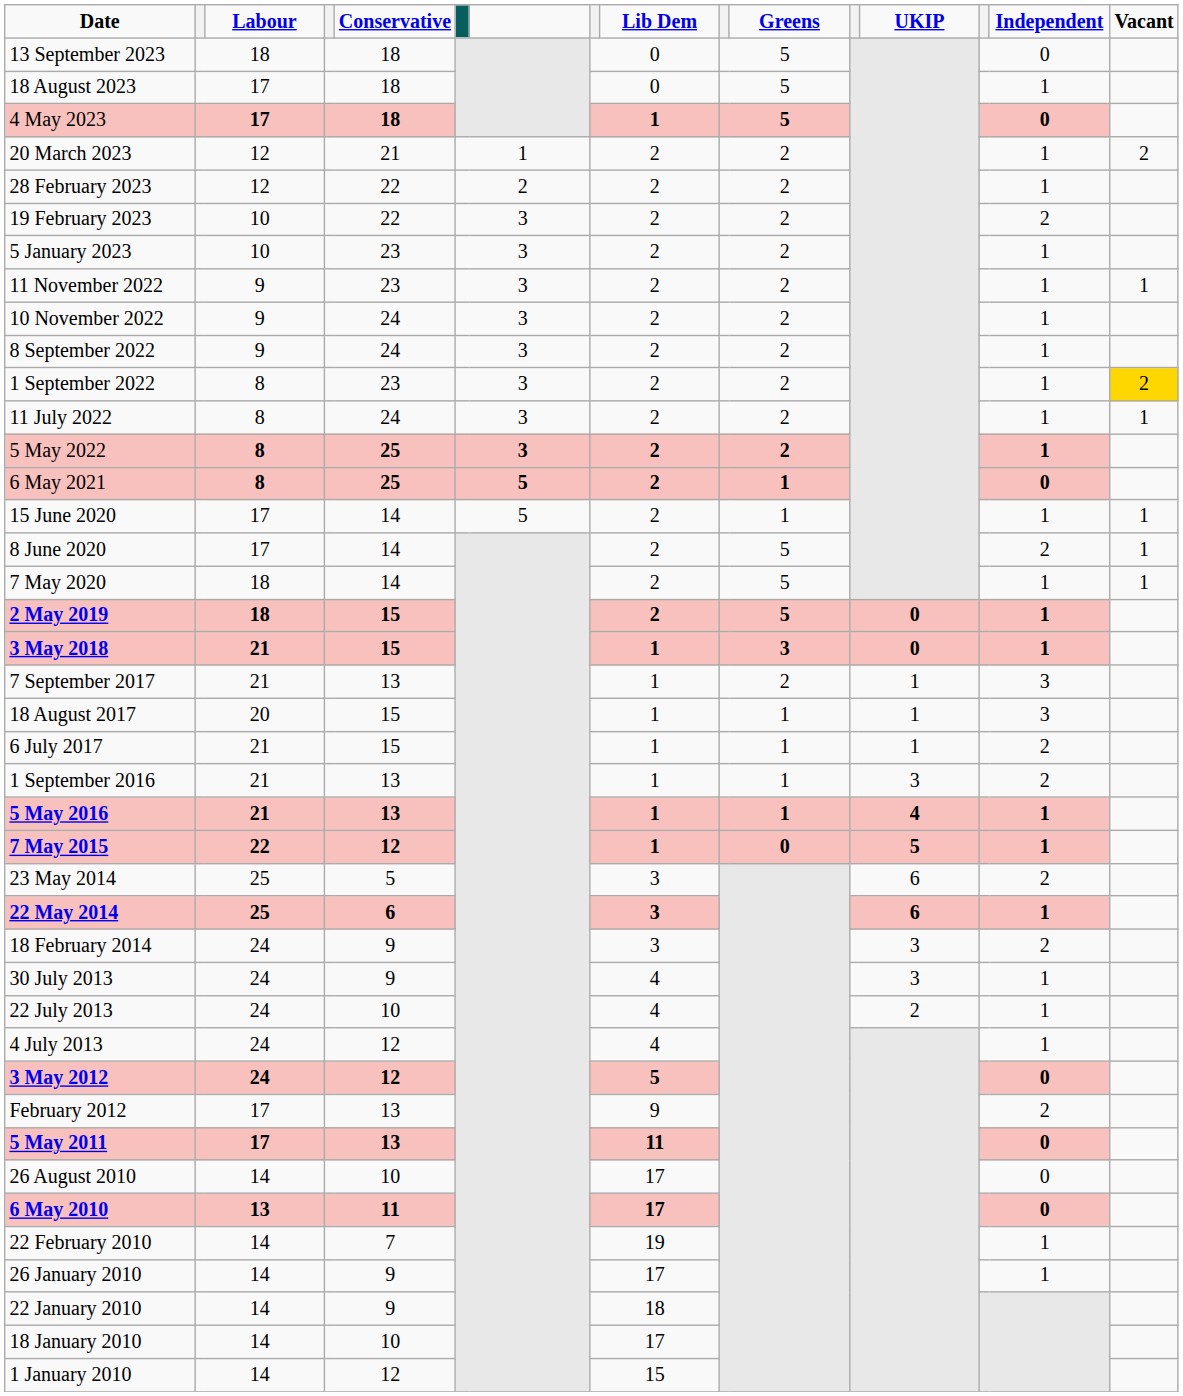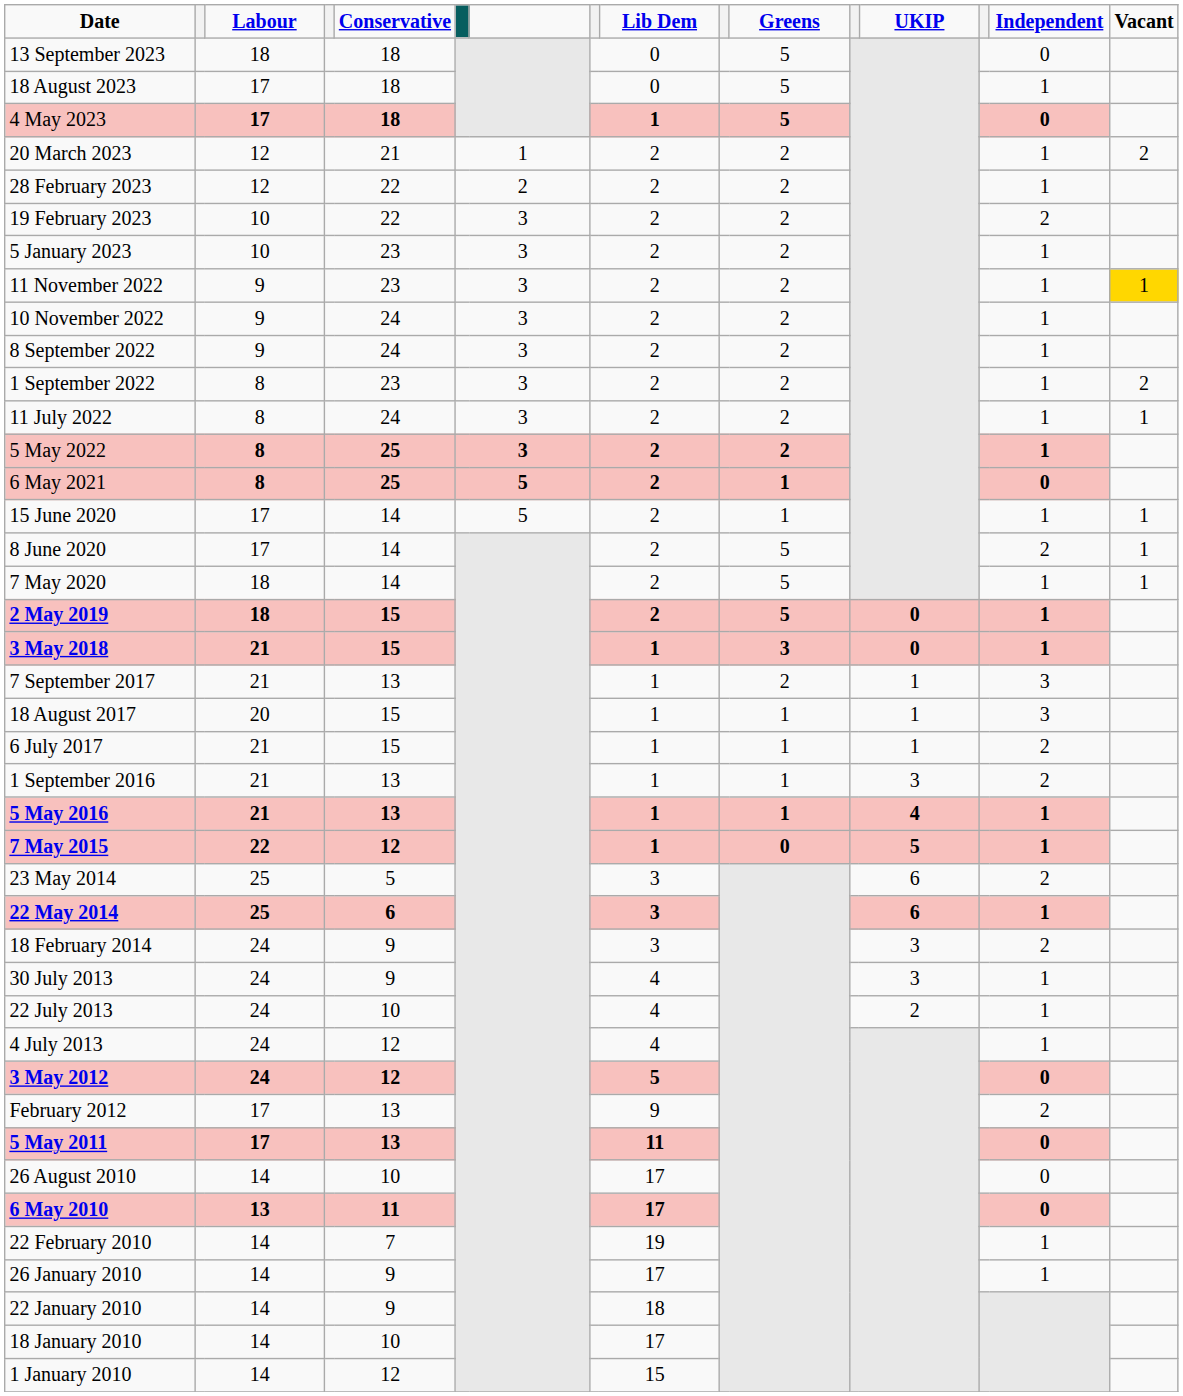(1144, 285) no background -> (1144, 285) gold background
(1144, 384) gold background -> (1144, 384) no background
